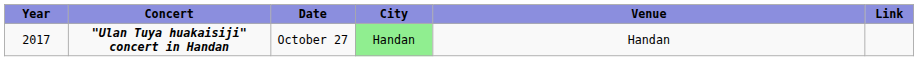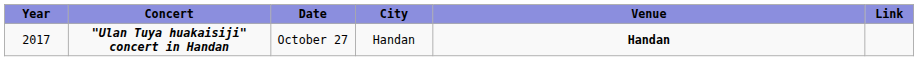(394, 40) lightgreen background -> (394, 40) no background
(649, 40) normal -> (649, 40) bold
